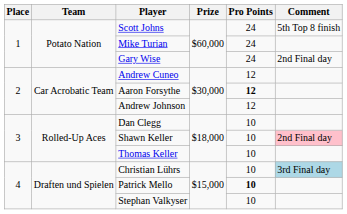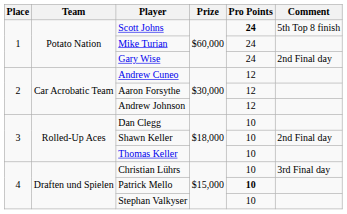(251, 28) normal -> (251, 28) bold
(251, 91) bold -> (251, 91) normal
(305, 138) pink background -> (305, 138) no background
(304, 169) lightblue background -> (304, 169) no background
